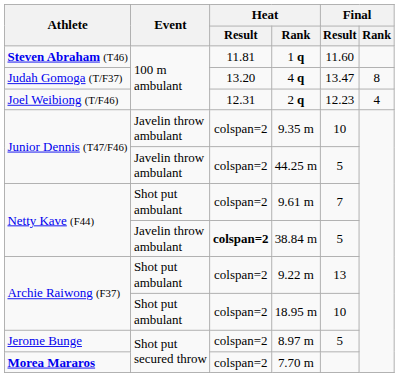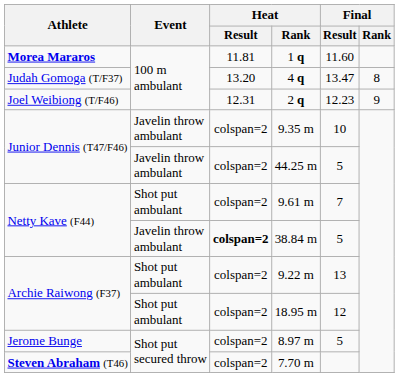(68, 57) Steven Abraham (T46) -> (51, 57) Morea Mararos
(377, 99) 4 -> (377, 99) 9
(340, 312) 10 -> (340, 312) 12
(51, 362) Morea Mararos -> (68, 362) Steven Abraham (T46)
